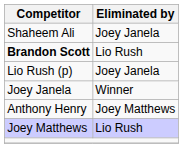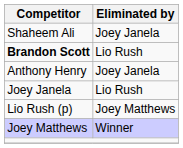(40, 71) Lio Rush (p) -> (47, 71) Anthony Henry
(114, 90) Winner -> (119, 90) Lio Rush
(47, 109) Anthony Henry -> (40, 109) Lio Rush (p)
(119, 128) Lio Rush -> (114, 128) Winner
